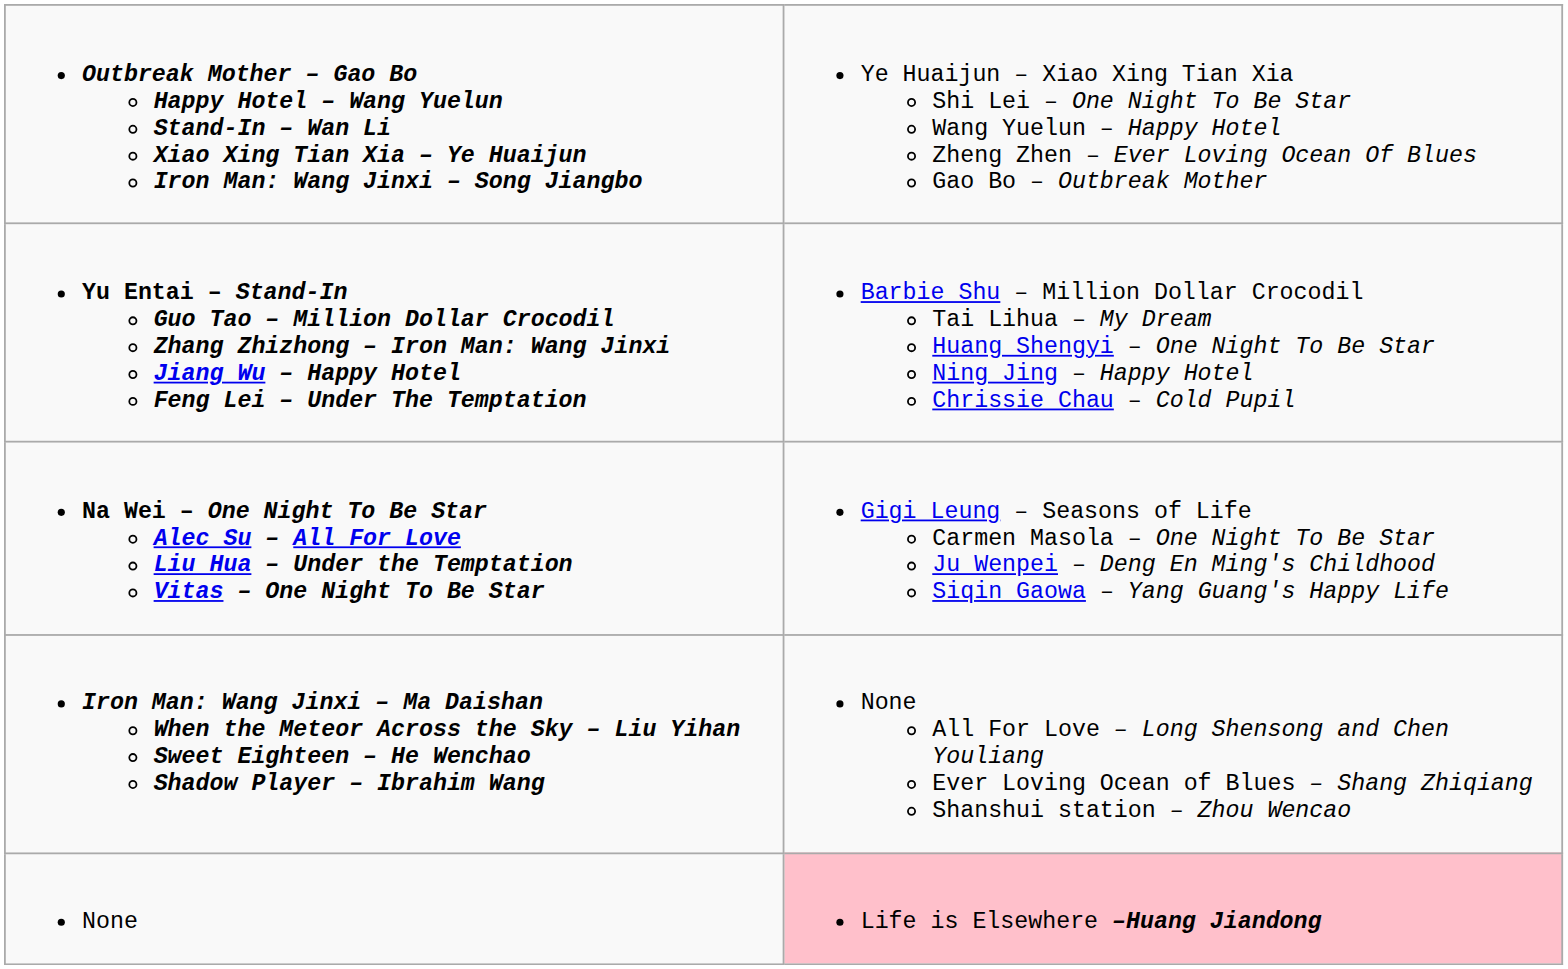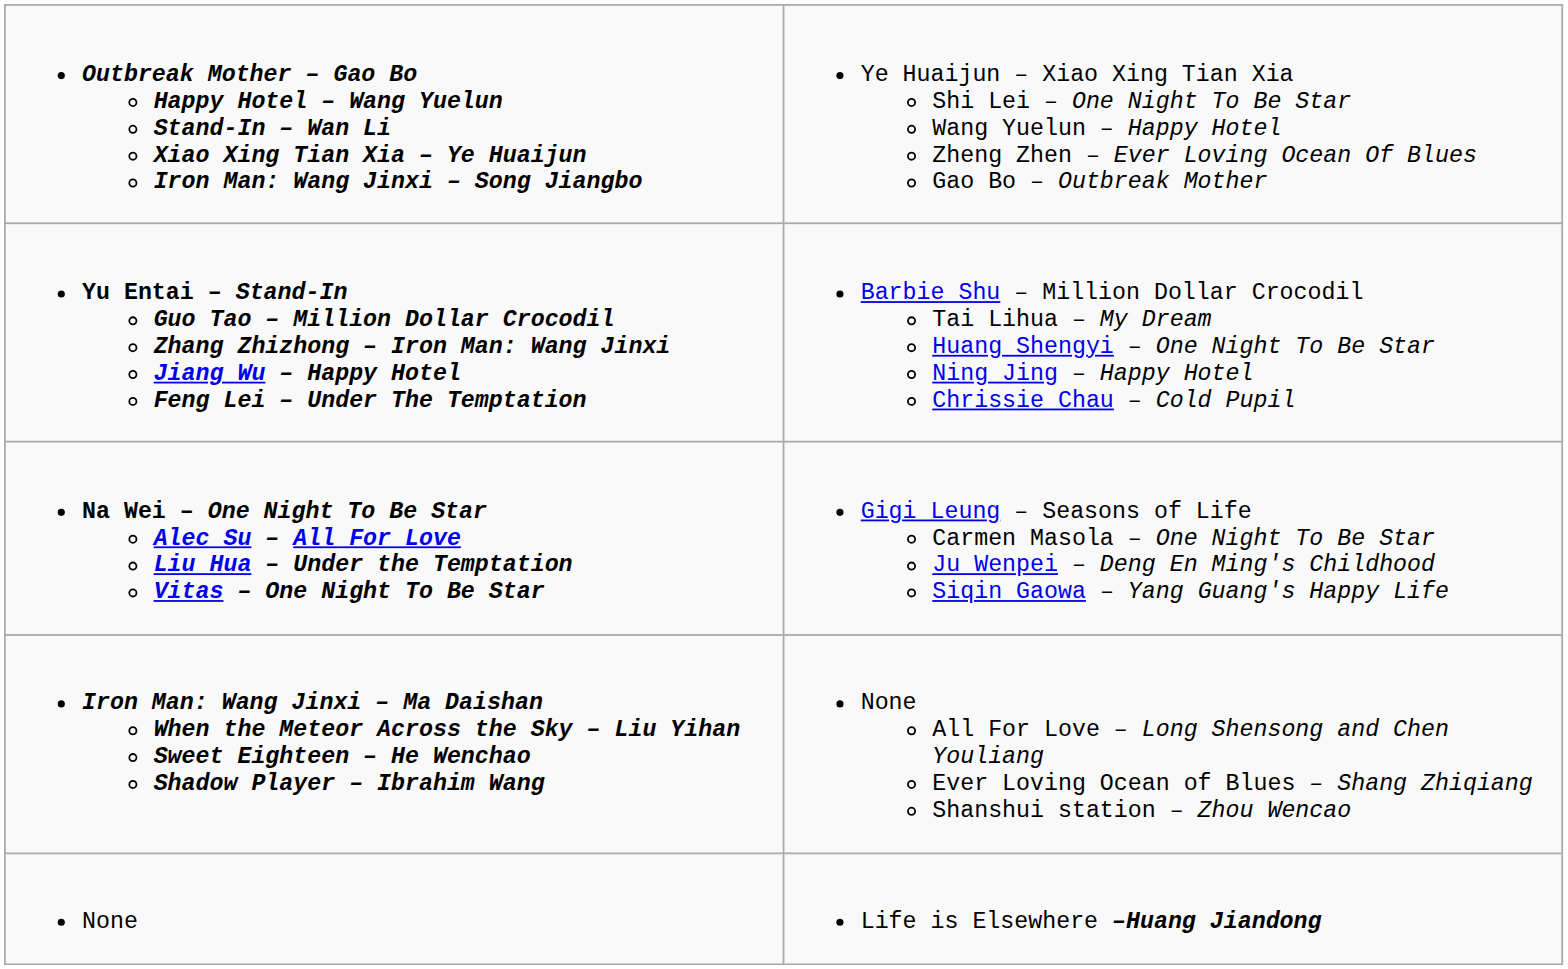(1173, 922) pink background -> (1173, 922) no background
